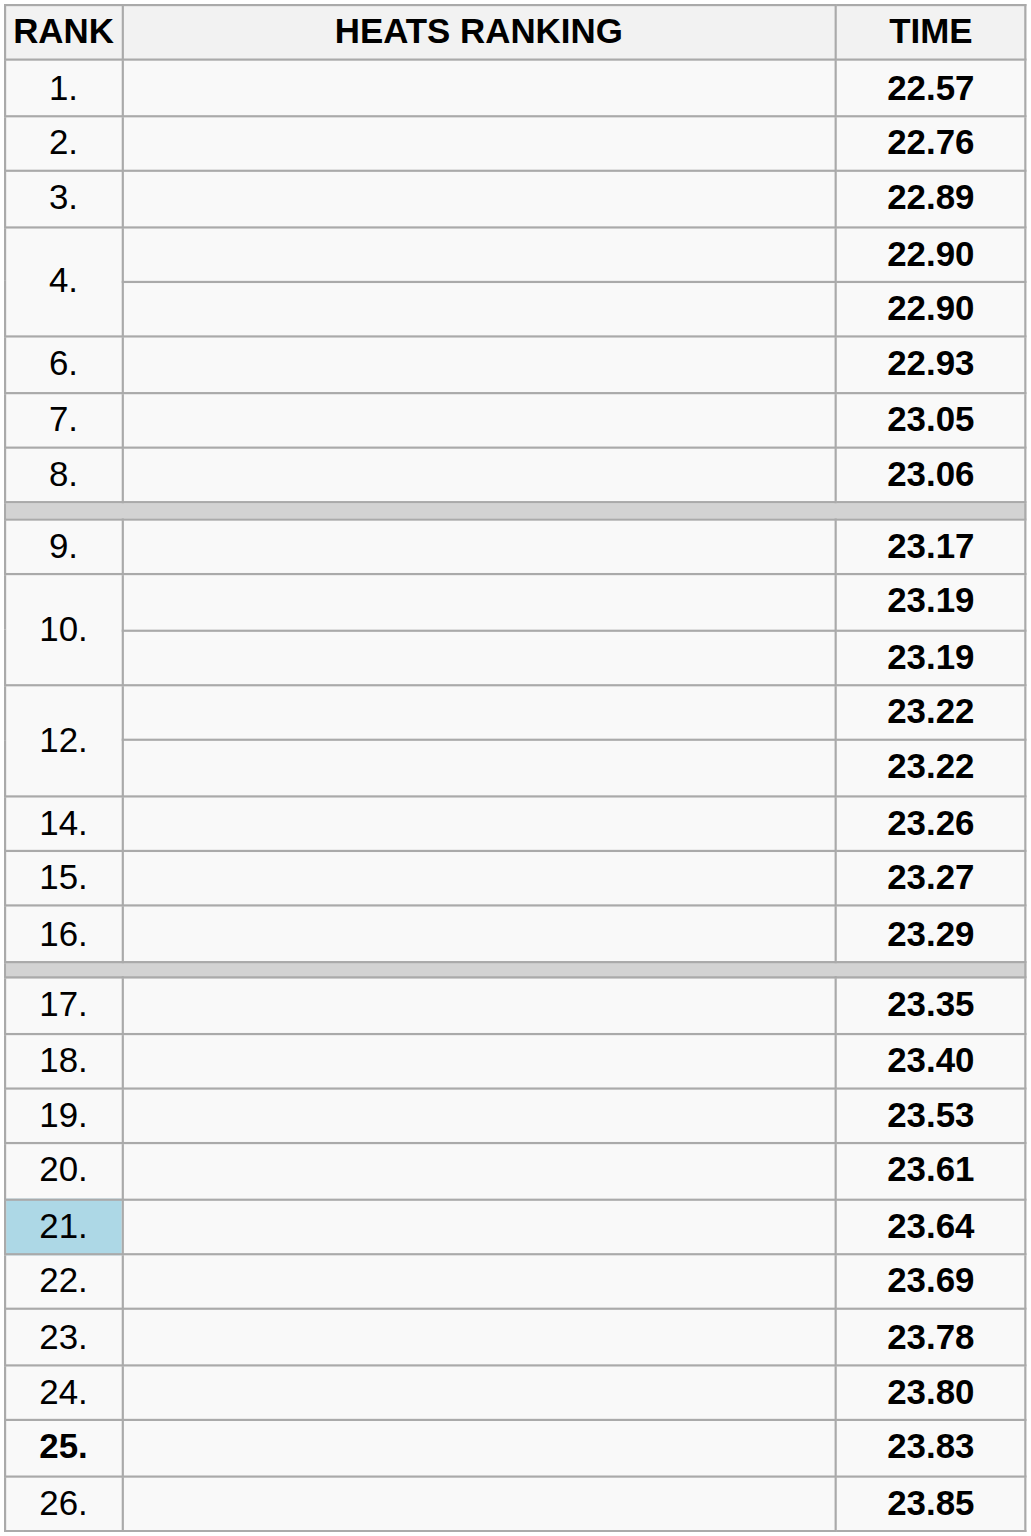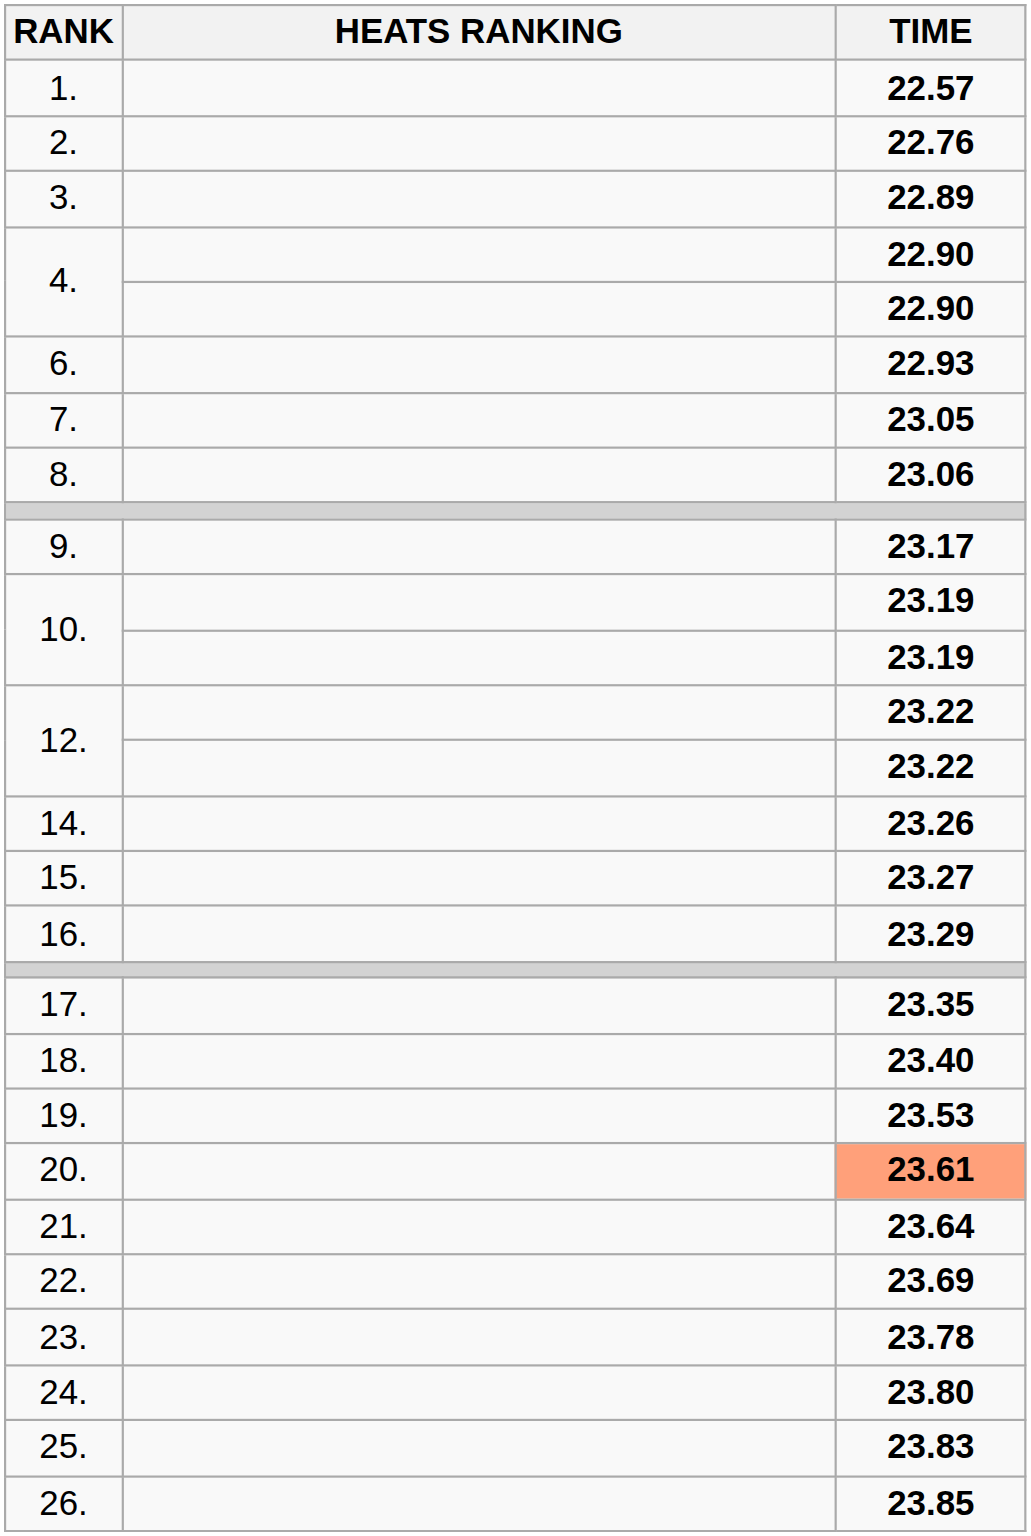(931, 1170) no background -> (931, 1170) lightsalmon background
(64, 1225) lightblue background -> (64, 1225) no background
(64, 1447) bold -> (64, 1447) normal
